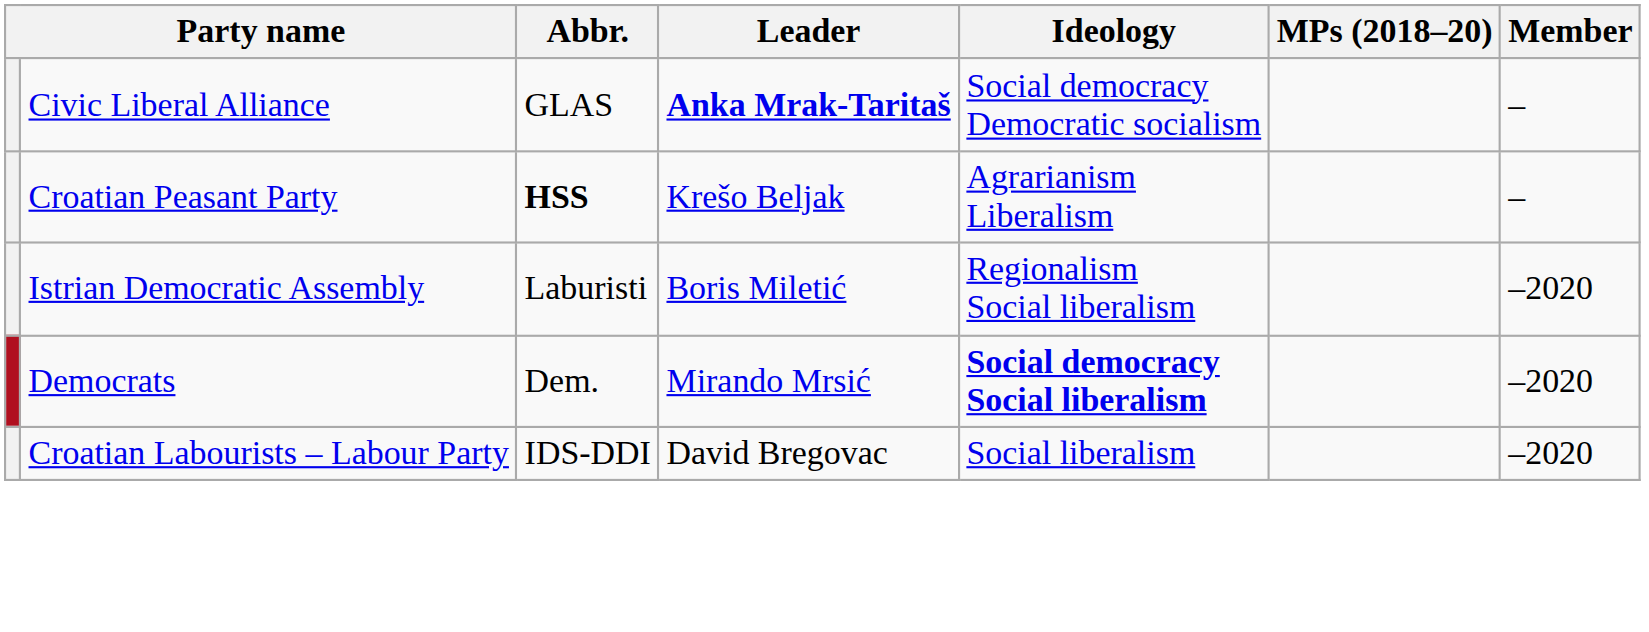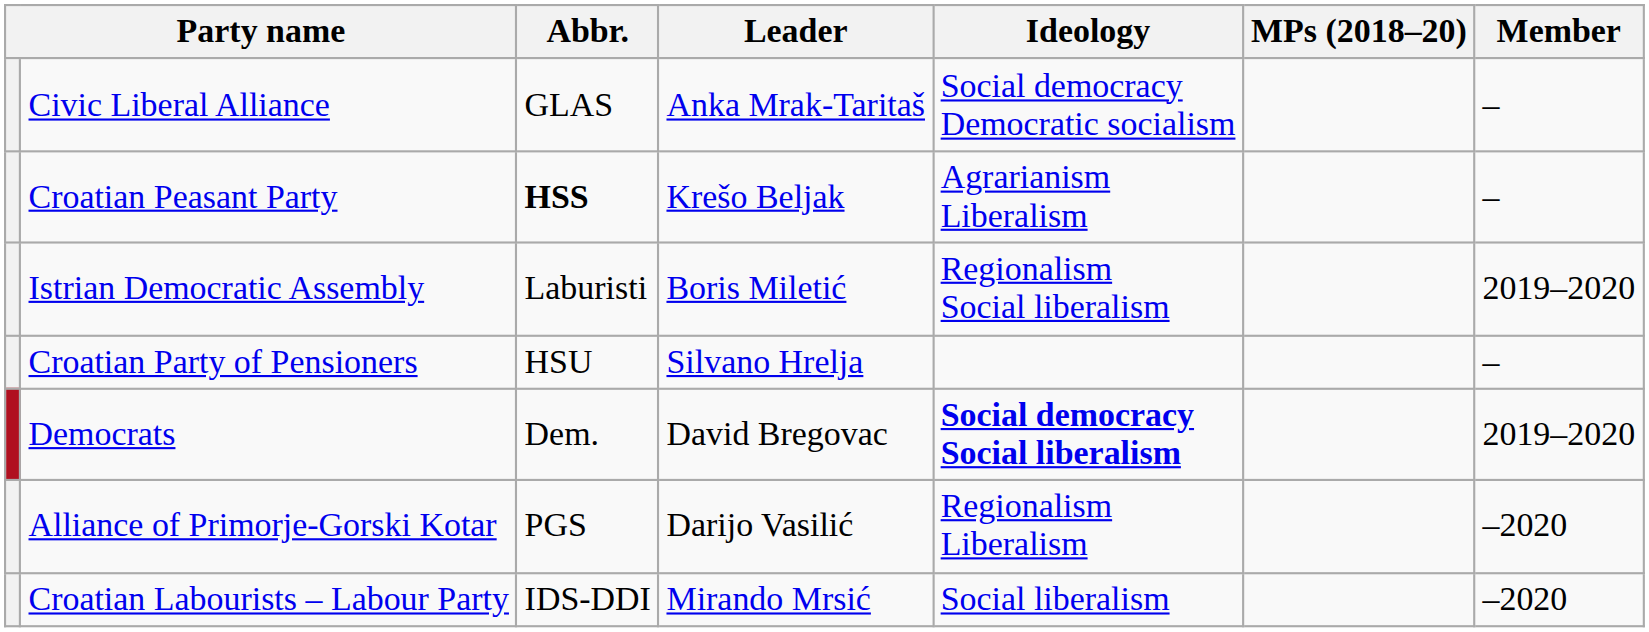(809, 104) bold -> (796, 104) normal
(1551, 288) –2020 -> (1559, 288) 2019–2020
+ row: (223, 361)
(769, 380) Mirando Mrsić -> (777, 433) David Bregovac
(1551, 380) –2020 -> (1559, 433) 2019–2020
+ row: (263, 525)
(777, 453) David Bregovac -> (769, 598) Mirando Mrsić
